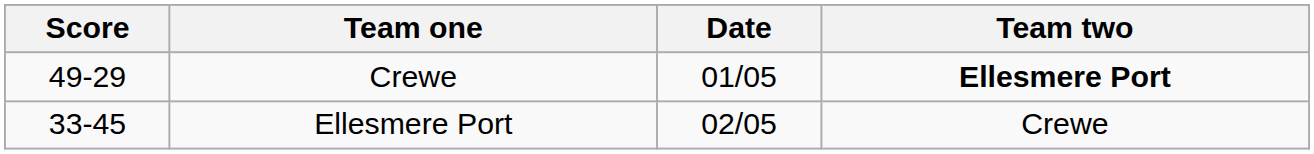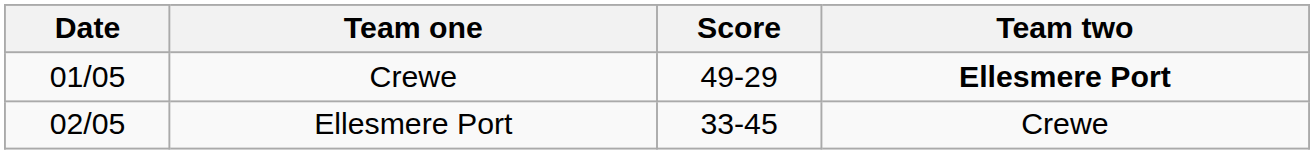columns swapped: (739, 28) <-> (88, 28)
